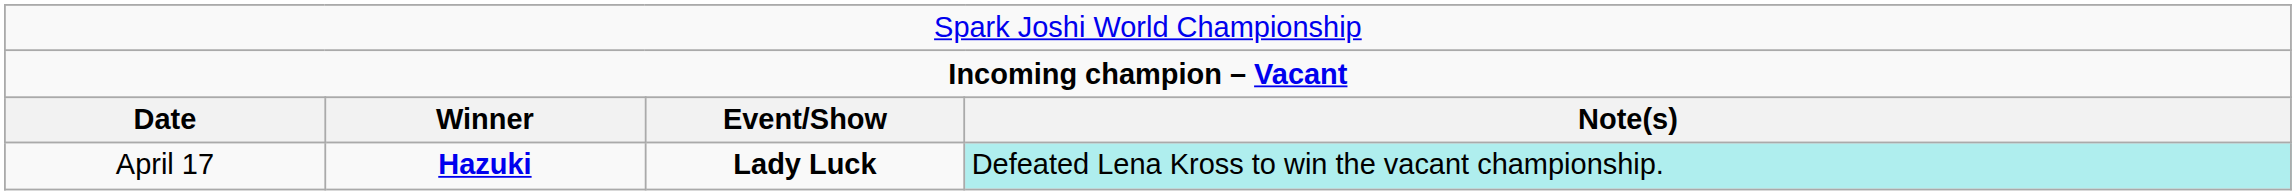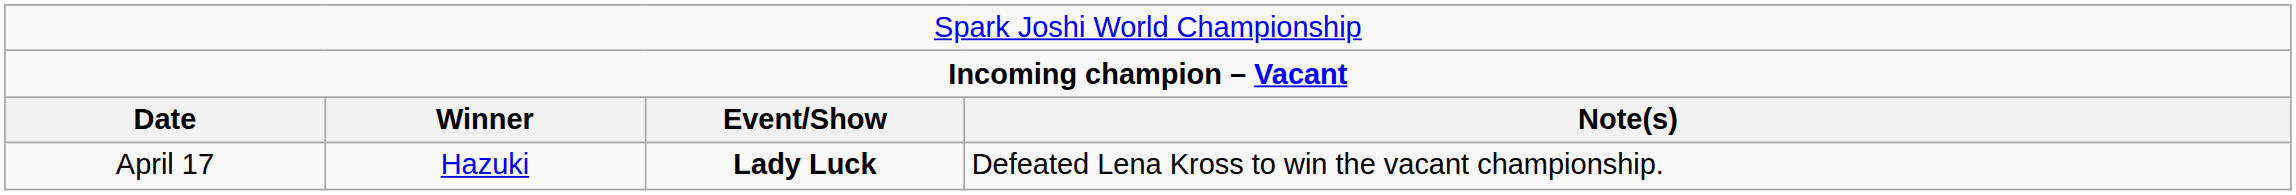(485, 165) bold -> (485, 165) normal
(1318, 165) paleturquoise background -> (1318, 165) no background
